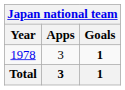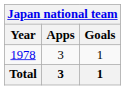(100, 54) bold -> (100, 54) normal
